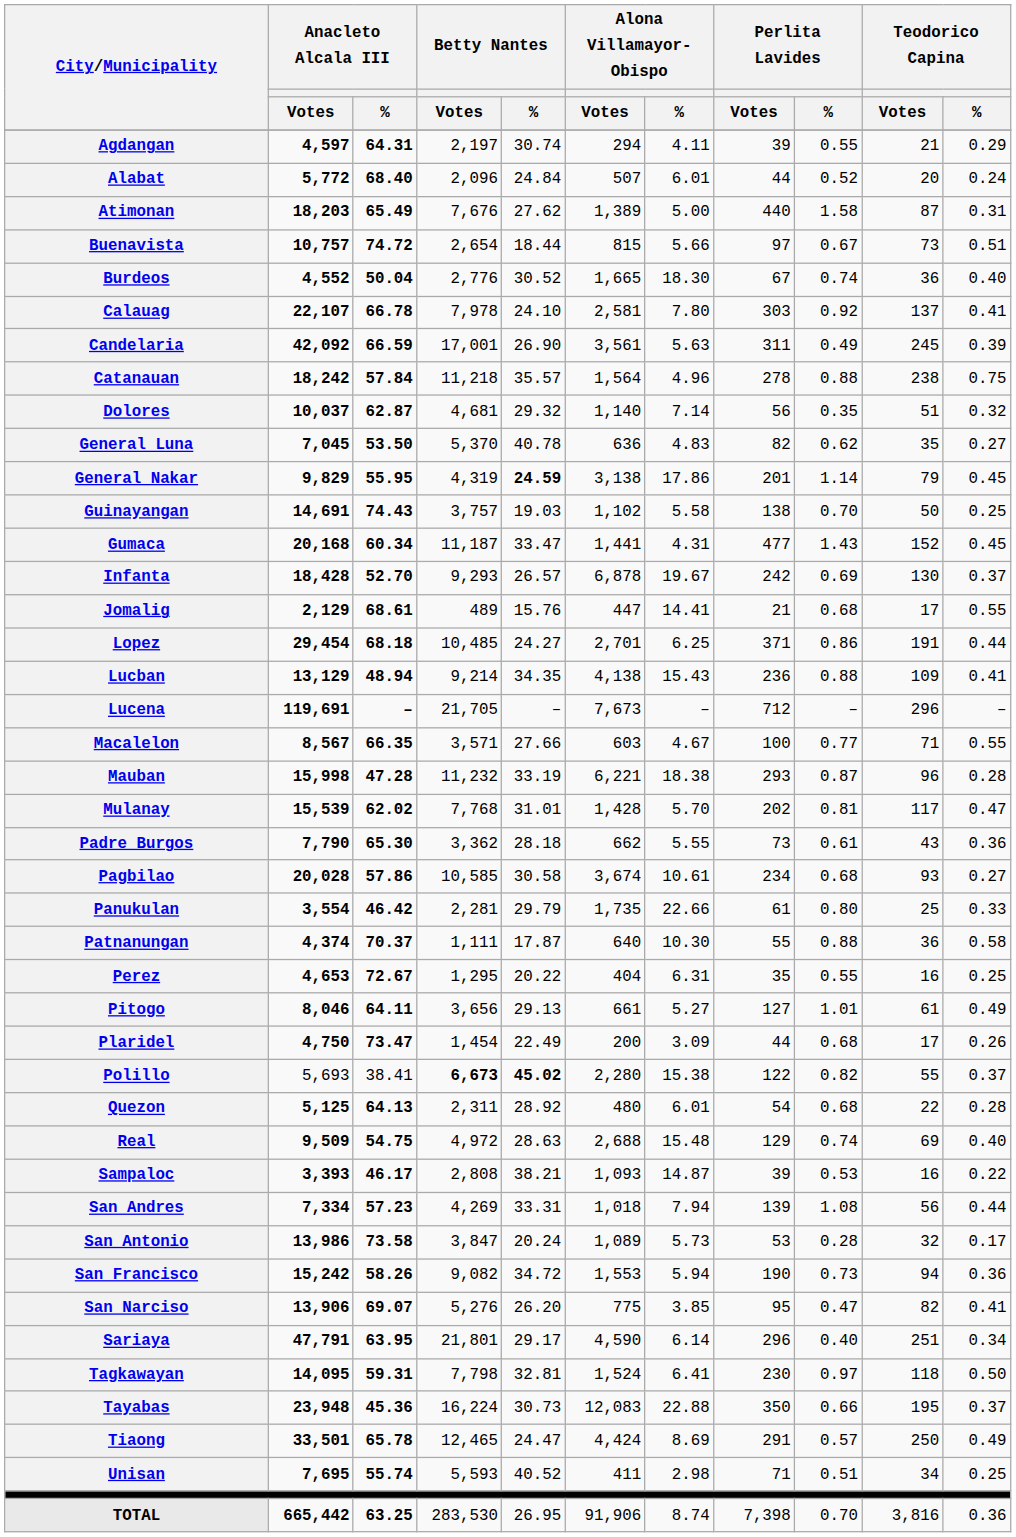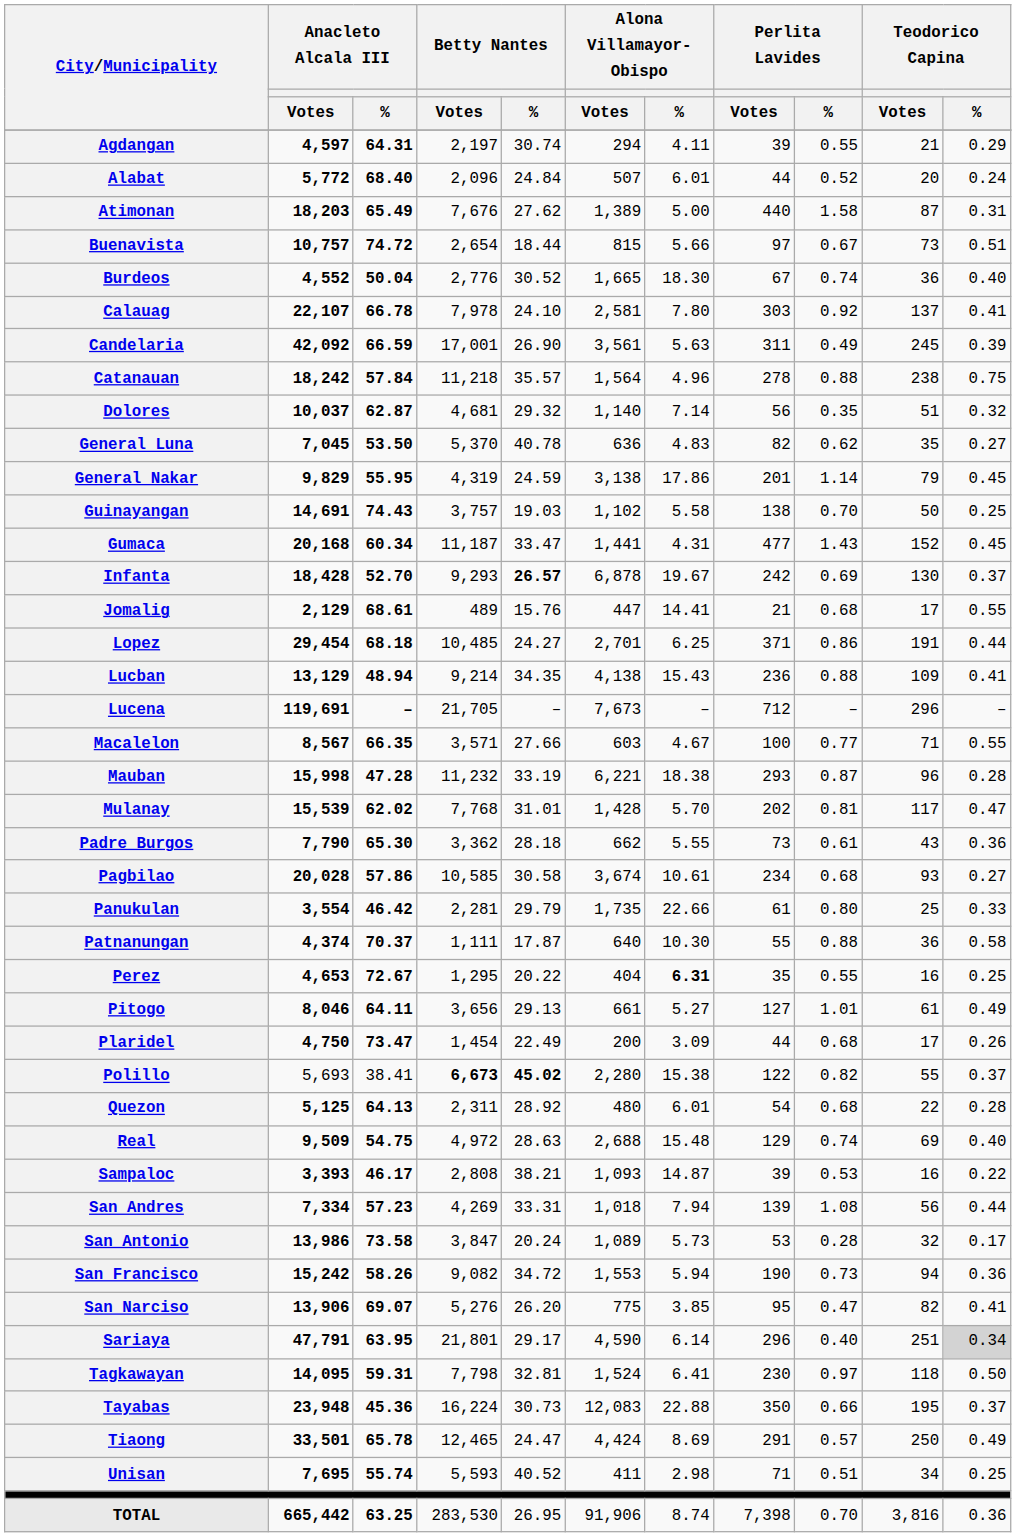(538, 479) bold -> (538, 479) normal
(538, 578) normal -> (538, 578) bold
(691, 977) normal -> (691, 977) bold
(987, 1342) no background -> (987, 1342) lightgrey background
